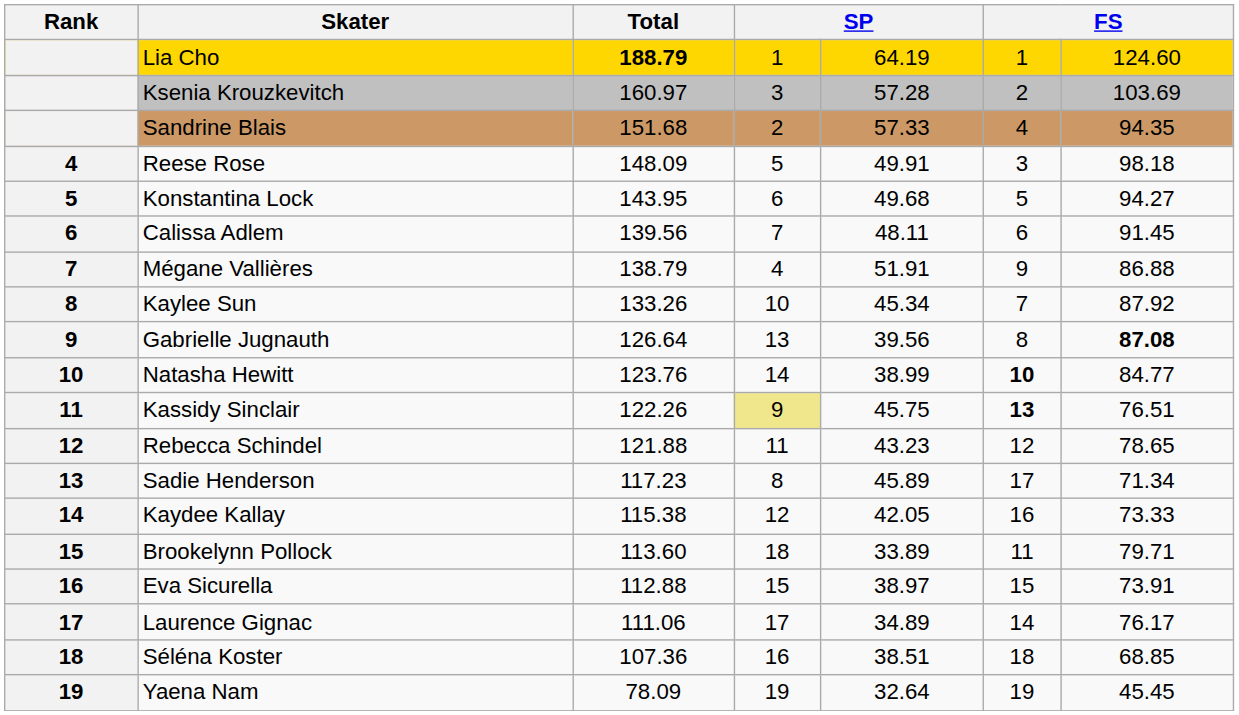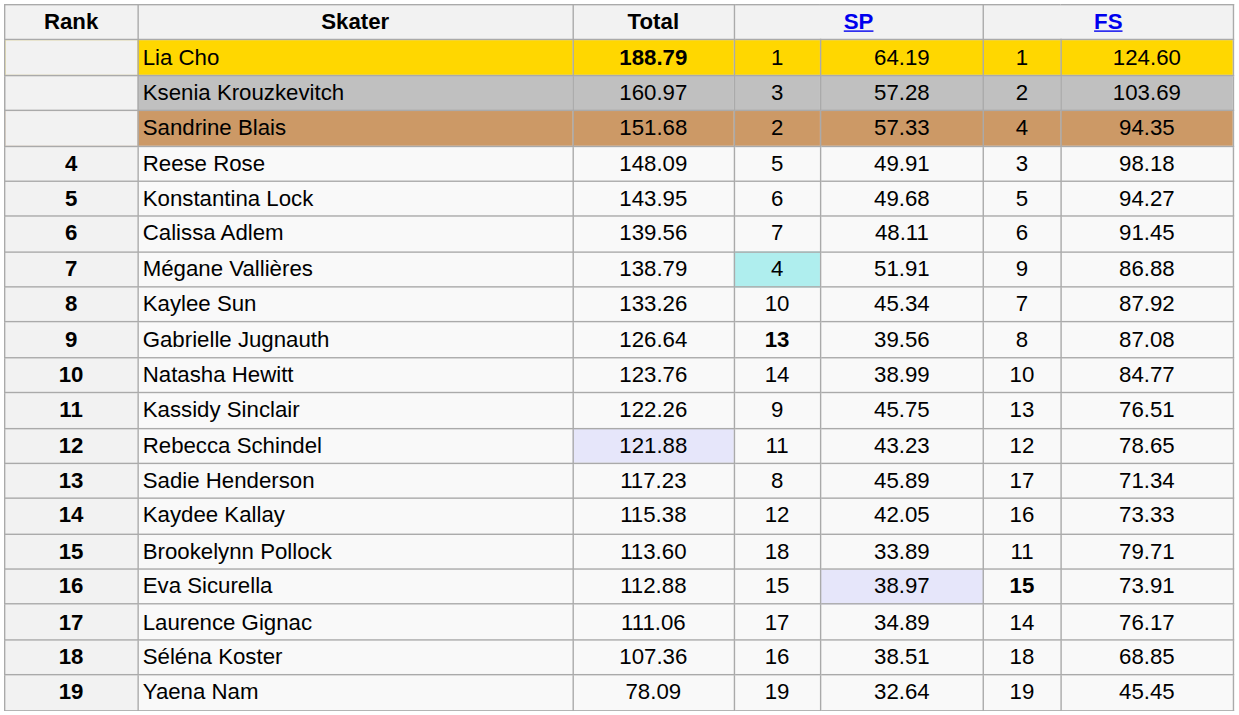(777, 269) no background -> (777, 269) paleturquoise background
(777, 339) normal -> (777, 339) bold
(1147, 339) bold -> (1147, 339) normal
(1022, 374) bold -> (1022, 374) normal
(777, 410) khaki background -> (777, 410) no background
(1022, 410) bold -> (1022, 410) normal
(653, 445) no background -> (653, 445) lavender background
(902, 586) no background -> (902, 586) lavender background
(1022, 586) normal -> (1022, 586) bold
